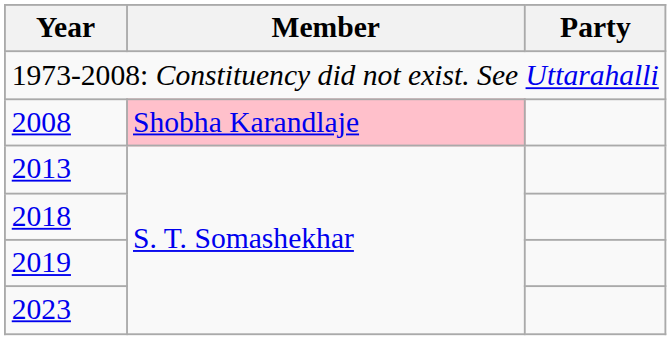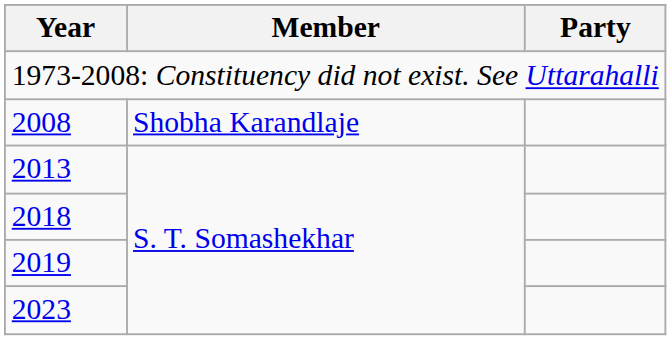(246, 121) pink background -> (246, 121) no background
